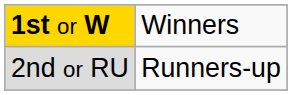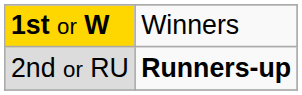(211, 68) normal -> (216, 68) bold
